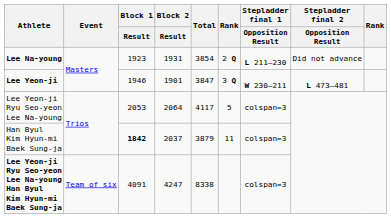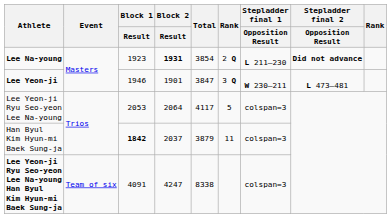(173, 58) normal -> (173, 58) bold
(327, 58) normal -> (327, 58) bold
